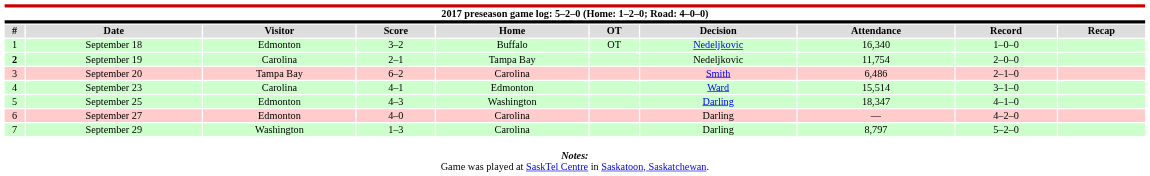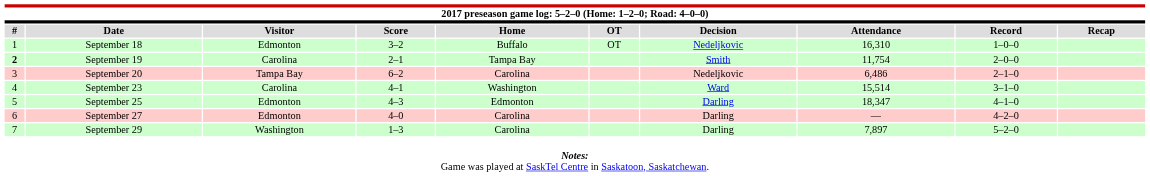(876, 45) 16,340 -> (876, 45) 16,310
(718, 59) Nedeljkovic -> (718, 59) Smith
(718, 73) Smith -> (718, 73) Nedeljkovic
(512, 87) Edmonton -> (512, 87) Washington
(512, 101) Washington -> (512, 101) Edmonton
(876, 129) 8,797 -> (876, 129) 7,897
